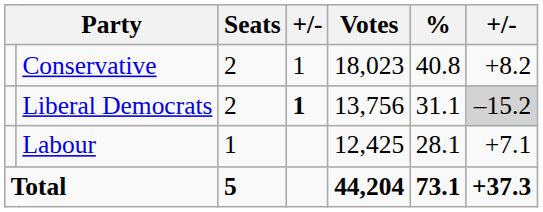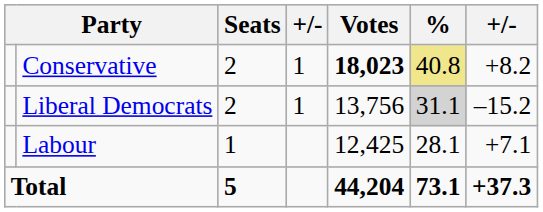(369, 65) normal -> (369, 65) bold
(438, 65) no background -> (438, 65) khaki background
(299, 105) bold -> (299, 105) normal
(438, 105) no background -> (438, 105) lightgrey background
(502, 105) lightgrey background -> (502, 105) no background
